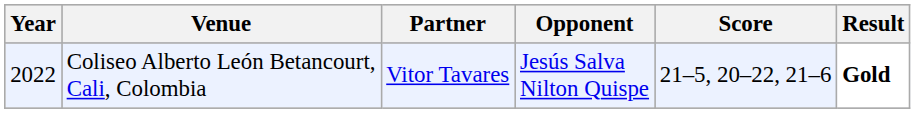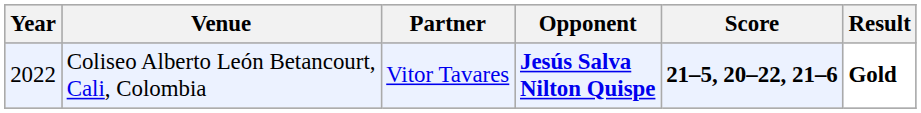(585, 75) normal -> (588, 75) bold
(746, 75) normal -> (752, 75) bold
